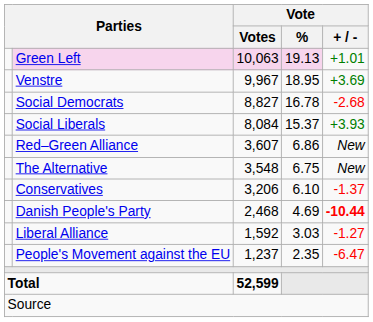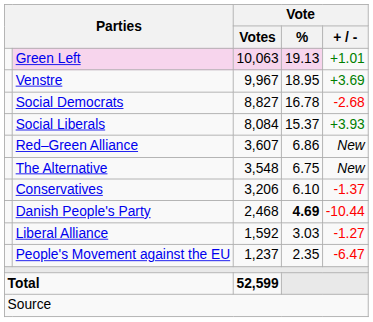(306, 211) normal -> (306, 211) bold
(345, 211) bold -> (345, 211) normal
